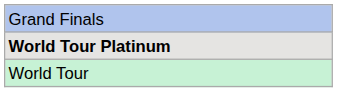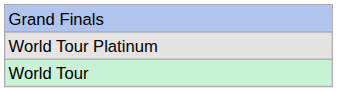(90, 46) bold -> (83, 46) normal
